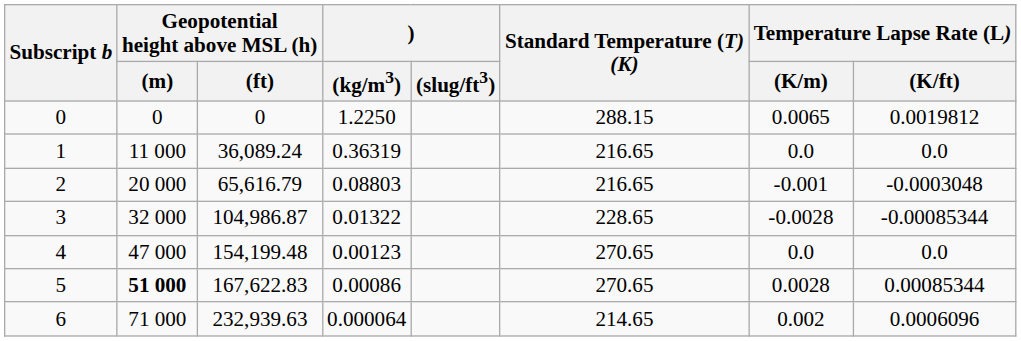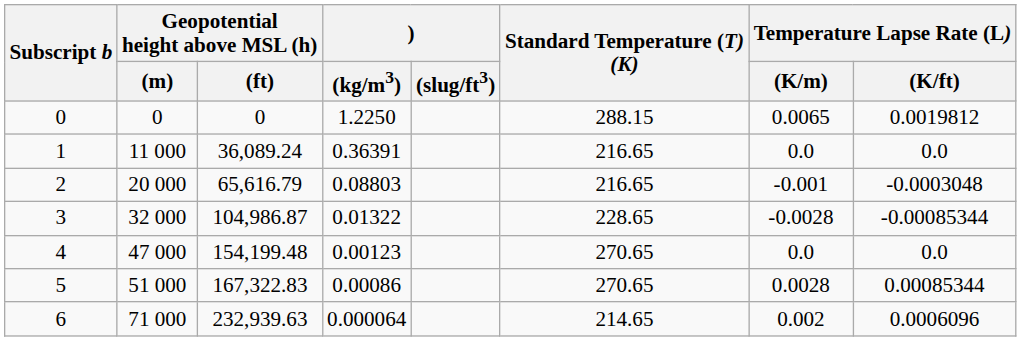(367, 151) 0.36319 -> (367, 151) 0.36391
(157, 285) bold -> (157, 285) normal
(260, 285) 167,622.83 -> (260, 285) 167,322.83
